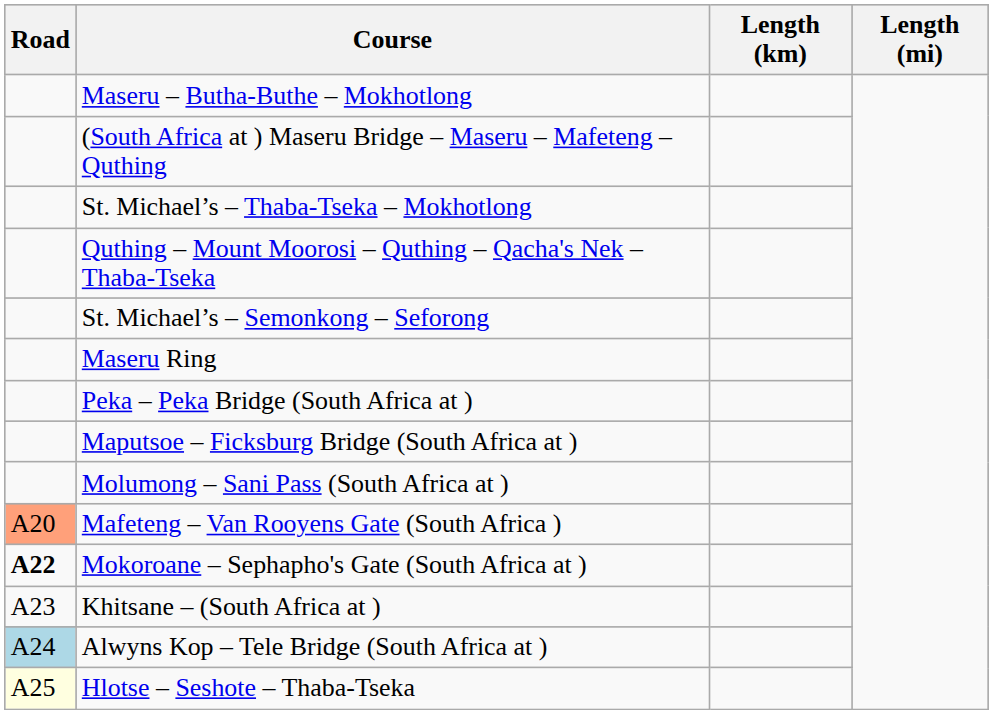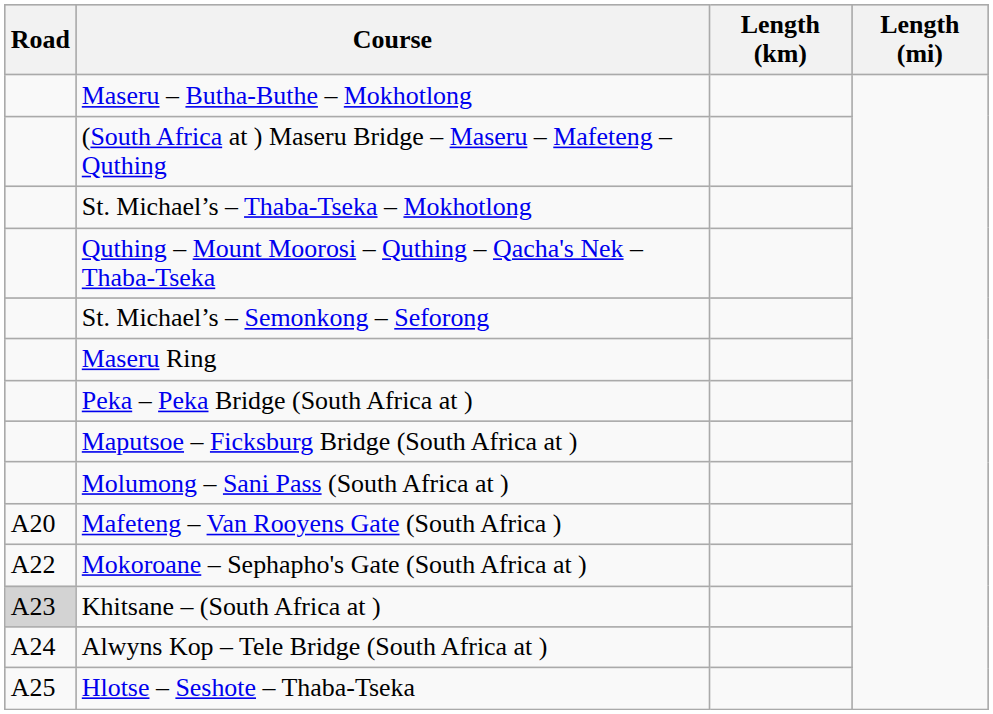(33, 523) lightsalmon background -> (33, 523) no background
(33, 564) bold -> (33, 564) normal
(33, 605) no background -> (33, 605) lightgrey background
(33, 646) lightblue background -> (33, 646) no background
(33, 688) lightyellow background -> (33, 688) no background
